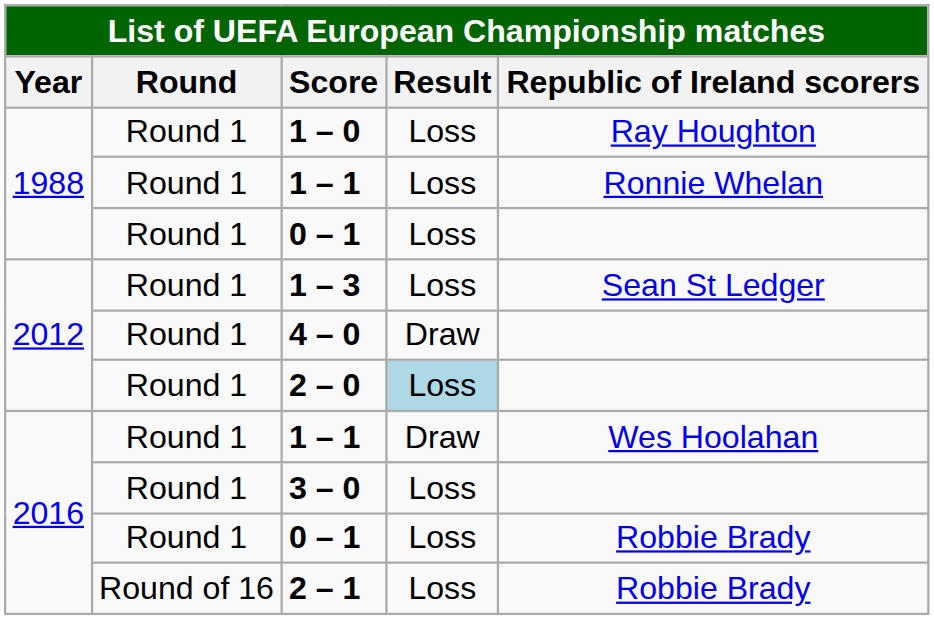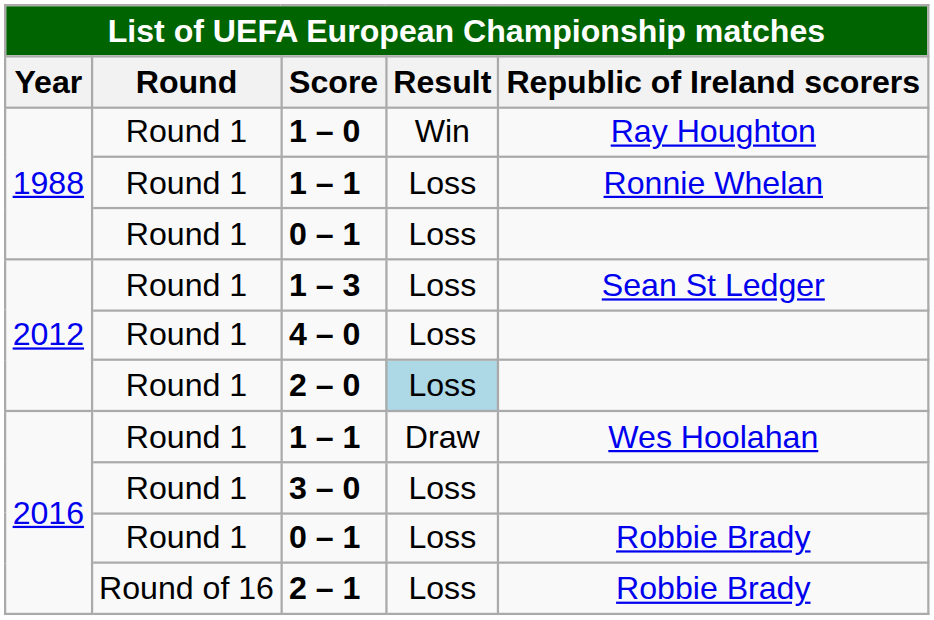(442, 132) Loss -> (442, 132) Win
(442, 335) Draw -> (442, 335) Loss
